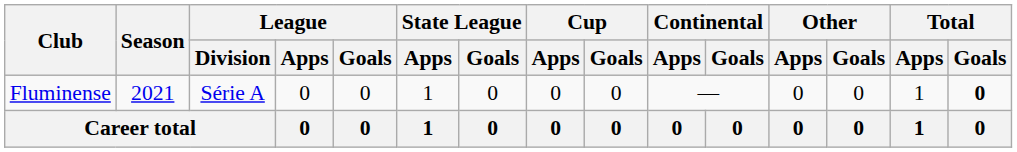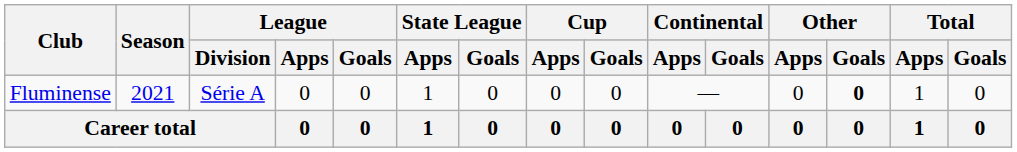(859, 93) normal -> (859, 93) bold
(980, 93) bold -> (980, 93) normal
